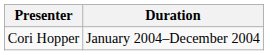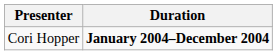(173, 38) normal -> (178, 38) bold
